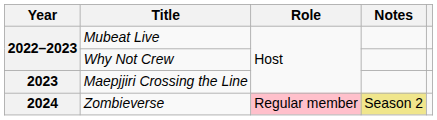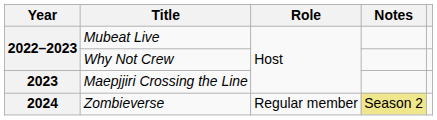(306, 103) pink background -> (306, 103) no background
